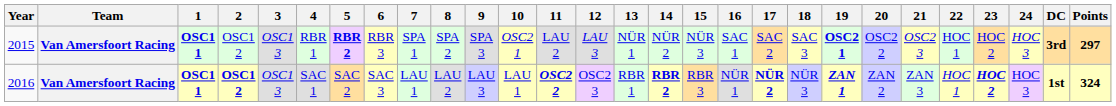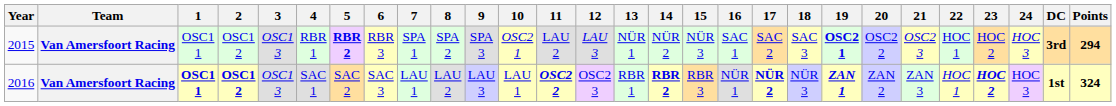(198, 44) bold -> (198, 44) normal
(1090, 44) 297 -> (1090, 44) 294
